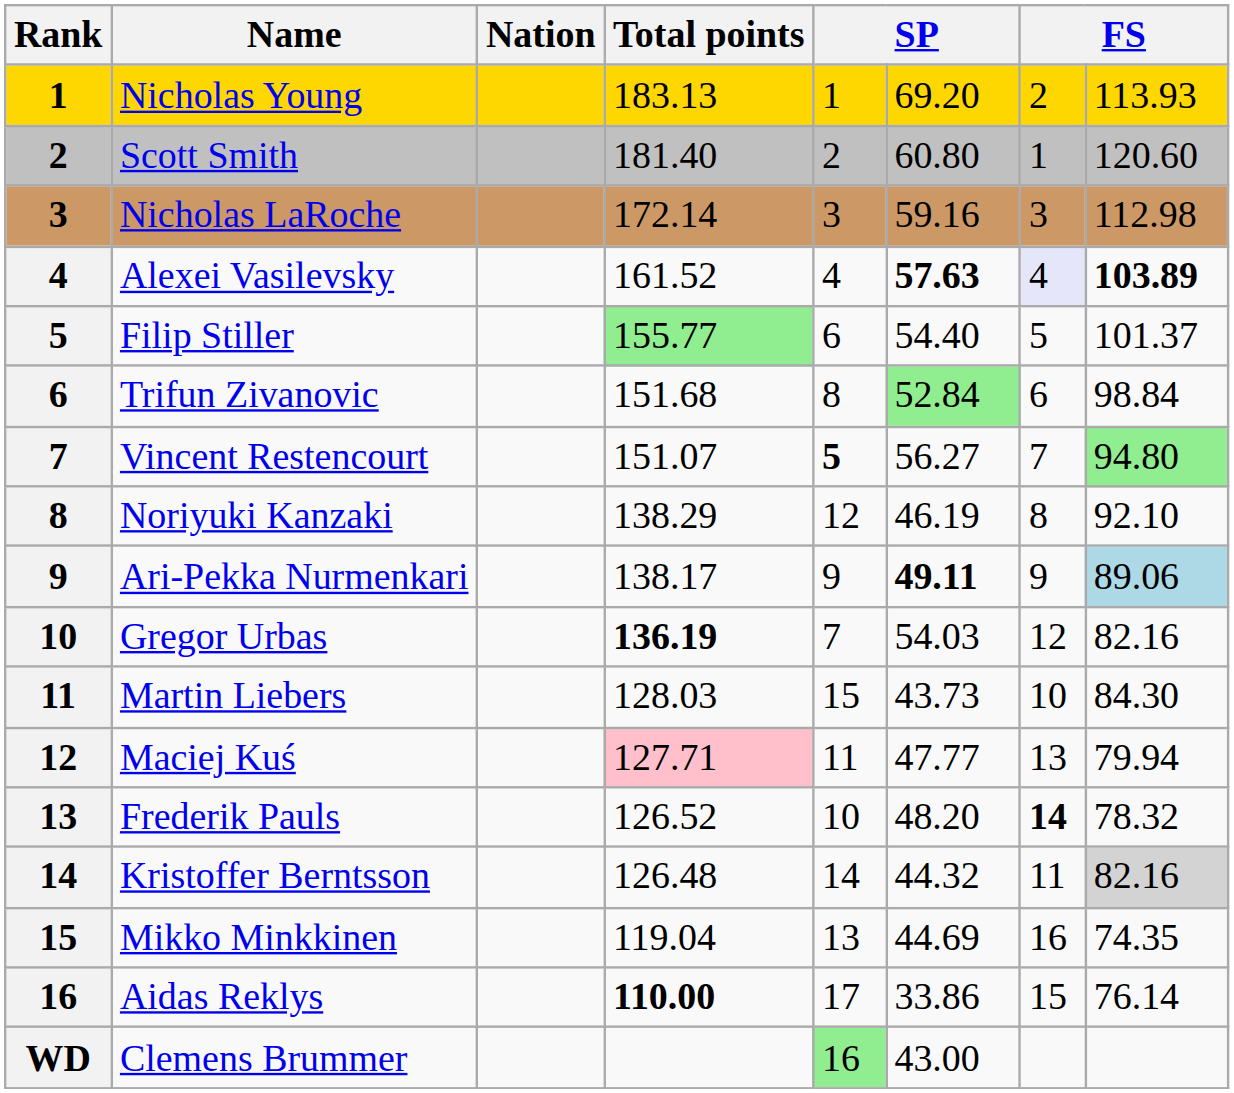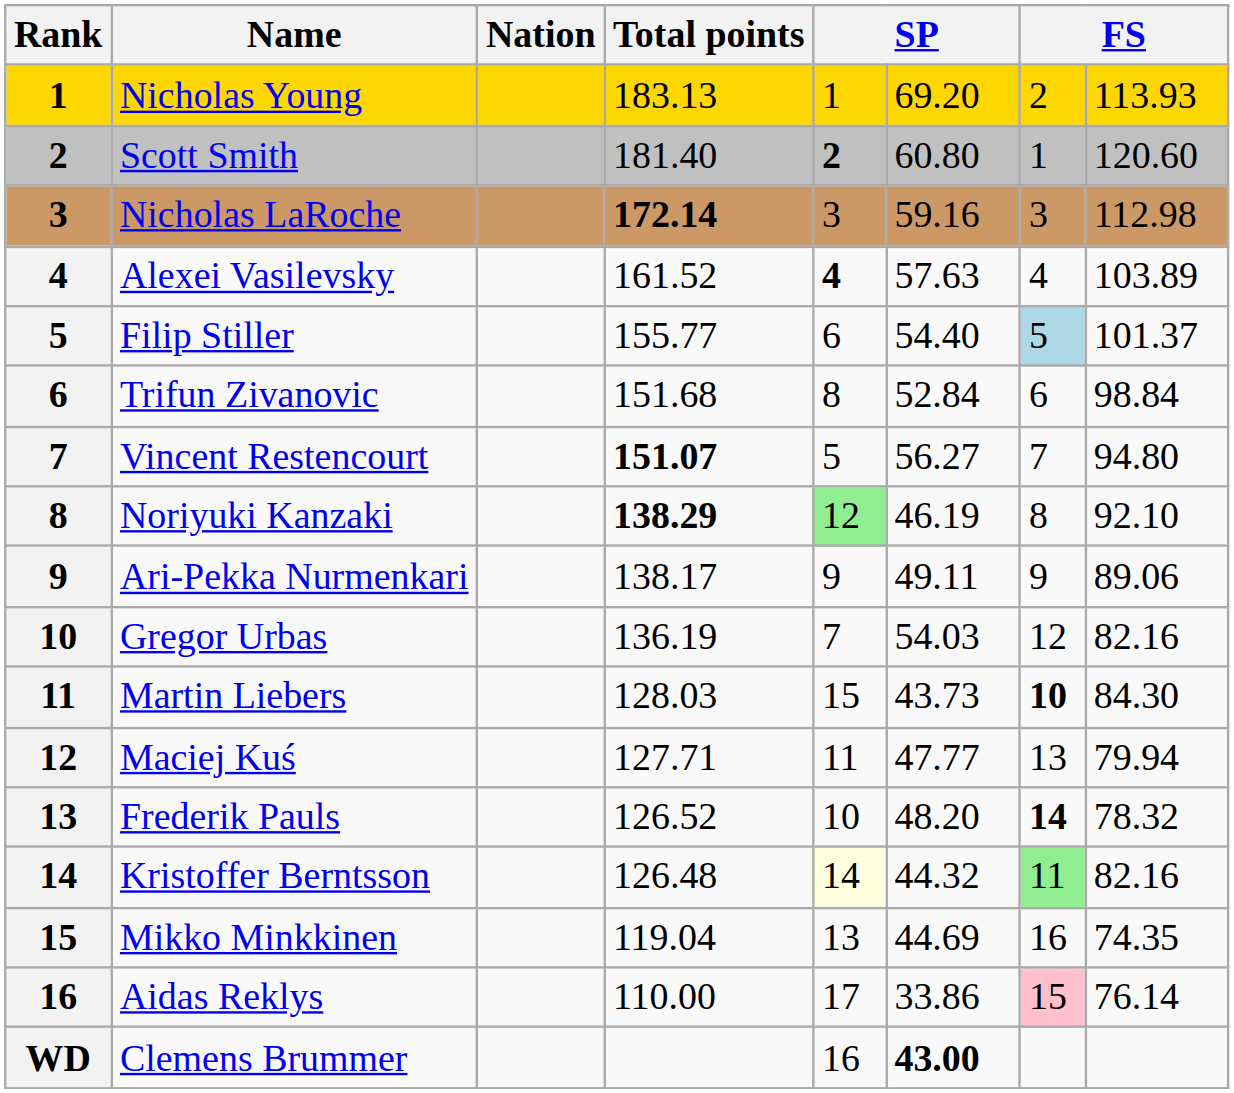(831, 154) normal -> (831, 154) bold
(665, 214) normal -> (665, 214) bold
(831, 275) normal -> (831, 275) bold
(937, 275) bold -> (937, 275) normal
(1039, 275) lavender background -> (1039, 275) no background
(1146, 275) bold -> (1146, 275) normal
(665, 335) lightgreen background -> (665, 335) no background
(1039, 335) no background -> (1039, 335) lightblue background
(937, 395) lightgreen background -> (937, 395) no background
(665, 455) normal -> (665, 455) bold
(831, 455) bold -> (831, 455) normal
(1136, 455) lightgreen background -> (1136, 455) no background
(665, 515) normal -> (665, 515) bold
(841, 515) no background -> (841, 515) lightgreen background
(936, 575) bold -> (936, 575) normal
(1136, 575) lightblue background -> (1136, 575) no background
(665, 635) bold -> (665, 635) normal
(1048, 696) normal -> (1048, 696) bold
(665, 756) pink background -> (665, 756) no background
(841, 876) no background -> (841, 876) lightyellow background
(1047, 876) no background -> (1047, 876) lightgreen background
(1136, 876) lightgrey background -> (1136, 876) no background
(664, 996) bold -> (664, 996) normal
(1048, 996) no background -> (1048, 996) pink background
(841, 1056) lightgreen background -> (841, 1056) no background
(937, 1056) normal -> (937, 1056) bold
